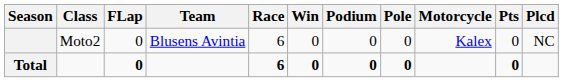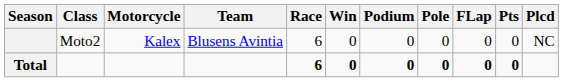columns swapped: (455, 16) <-> (125, 16)
